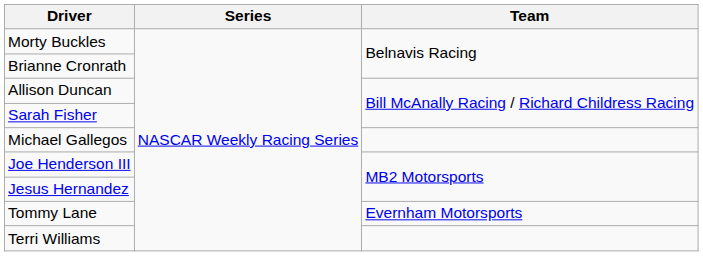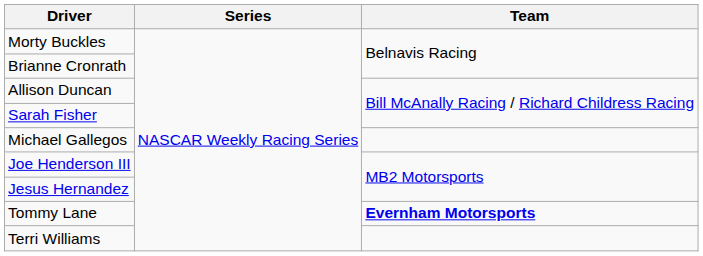(444, 213) normal -> (450, 213) bold
